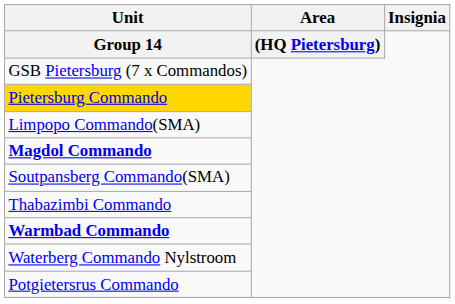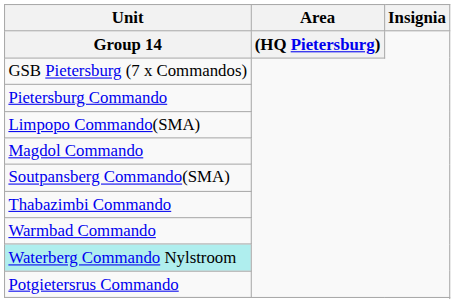(88, 97) gold background -> (88, 97) no background
(80, 151) bold -> (76, 151) normal
(89, 230) bold -> (82, 230) normal
(122, 257) no background -> (122, 257) paleturquoise background
